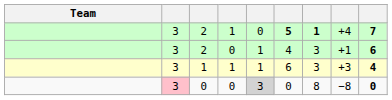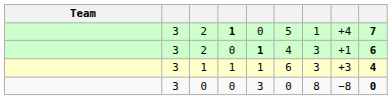(232, 31) normal -> (232, 31) bold
(288, 31) bold -> (288, 31) normal
(317, 31) bold -> (317, 31) normal
(260, 49) normal -> (260, 49) bold
(176, 86) pink background -> (176, 86) no background
(260, 86) lightgrey background -> (260, 86) no background
